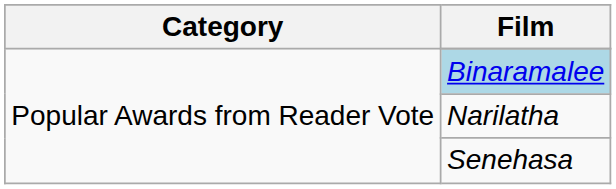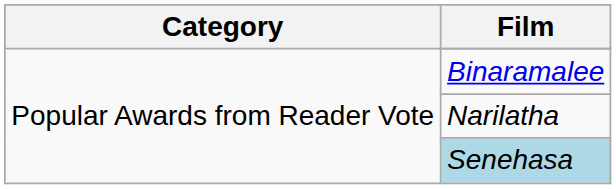(526, 71) lightblue background -> (526, 71) no background
(510, 159) no background -> (510, 159) lightblue background
